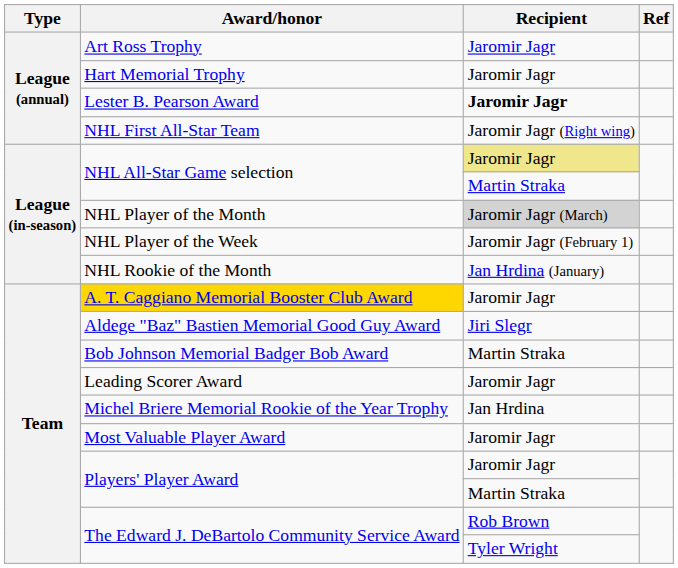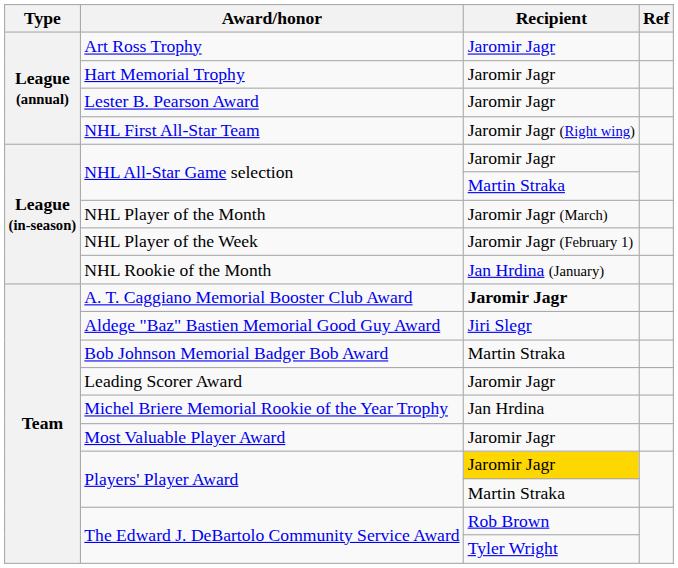(517, 102) bold -> (511, 102) normal
(511, 158) khaki background -> (511, 158) no background
(538, 213) lightgrey background -> (538, 213) no background
(248, 297) gold background -> (248, 297) no background
(511, 297) normal -> (517, 297) bold
(511, 465) no background -> (511, 465) gold background
